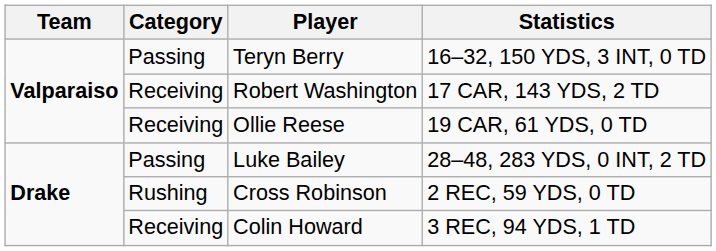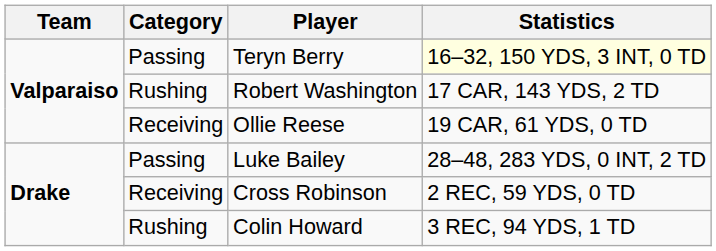(567, 56) no background -> (567, 56) lightyellow background
(176, 90) Receiving -> (168, 90) Rushing
(168, 193) Rushing -> (176, 193) Receiving
(176, 227) Receiving -> (168, 227) Rushing
